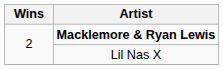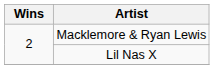(136, 34) bold -> (131, 34) normal
